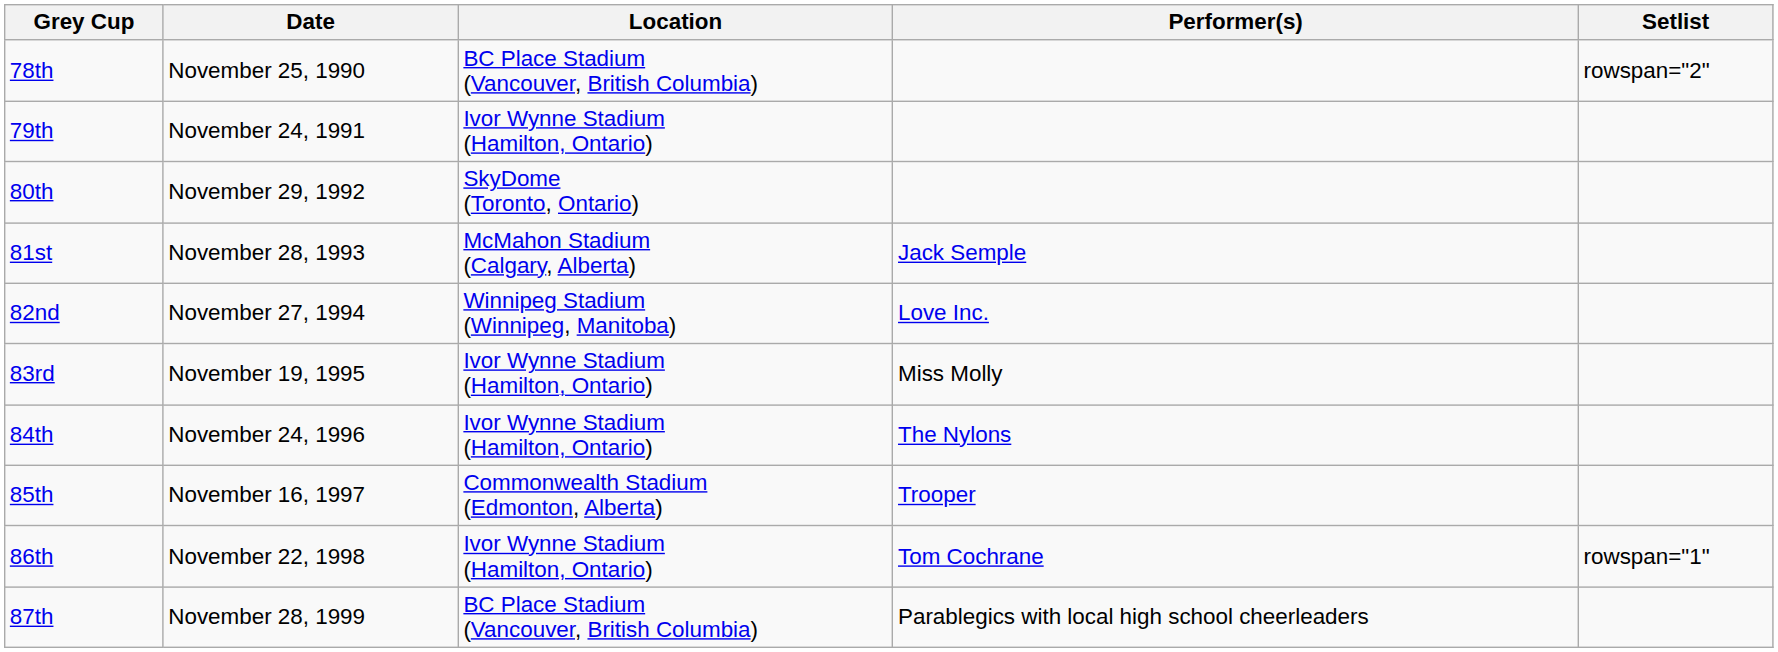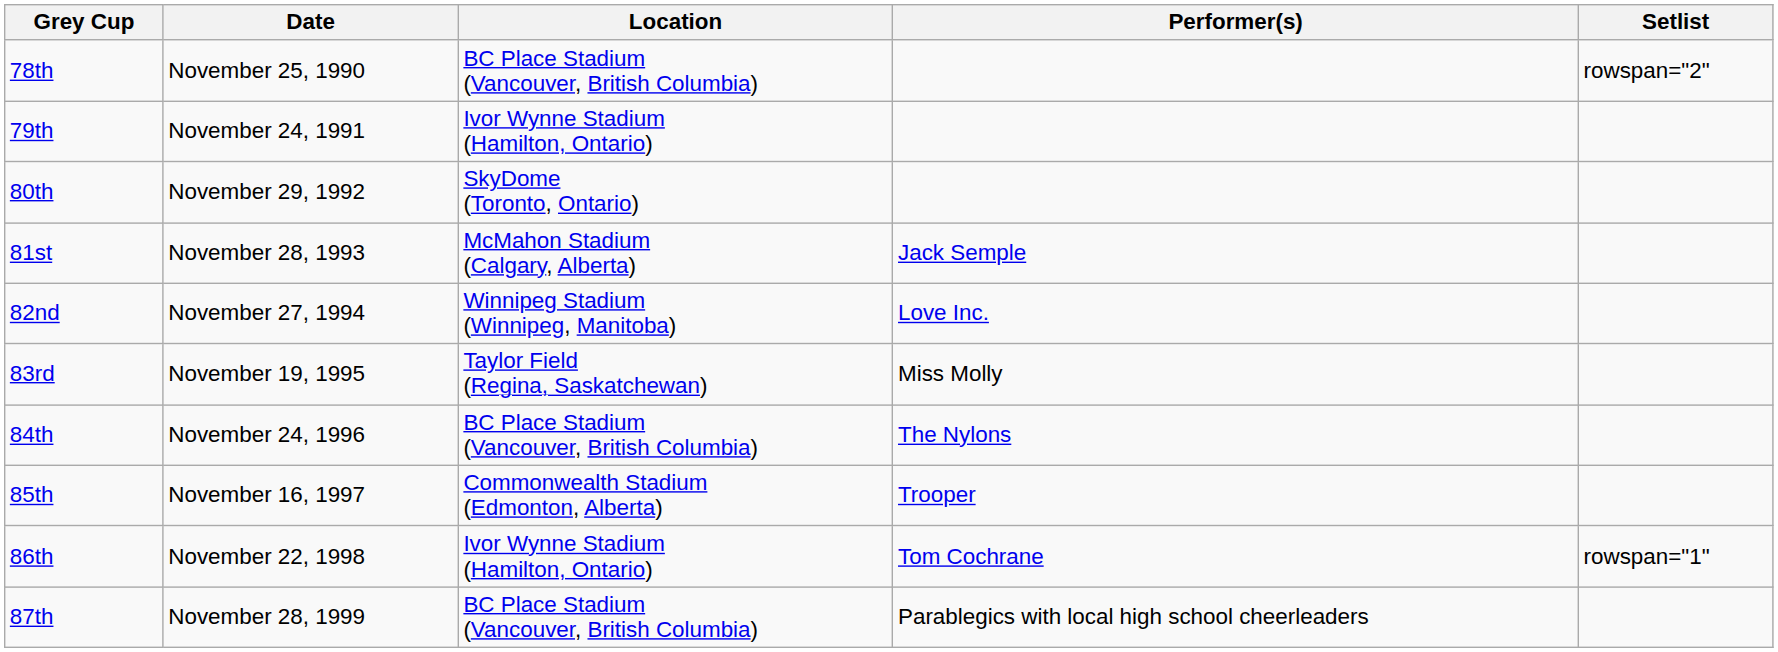(564, 374) Ivor Wynne Stadium (Hamilton, Ontario) -> (585, 374) Taylor Field (Regina, Saskatchewan)
(564, 434) Ivor Wynne Stadium (Hamilton, Ontario) -> (611, 434) BC Place Stadium (Vancouver, British Columbia)
